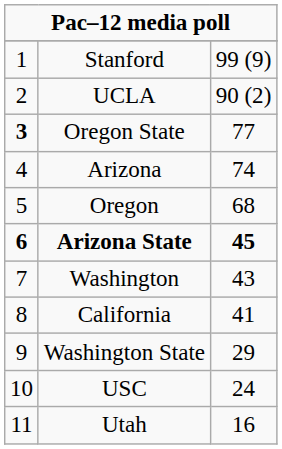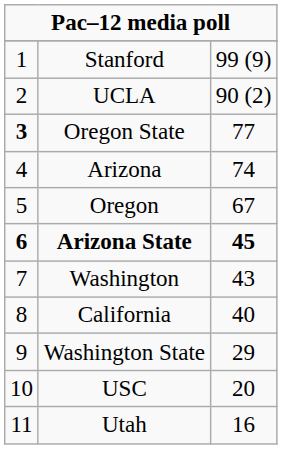(243, 205) 68 -> (243, 205) 67
(243, 315) 41 -> (243, 315) 40
(243, 388) 24 -> (243, 388) 20
